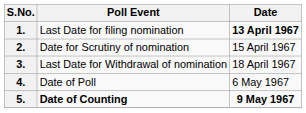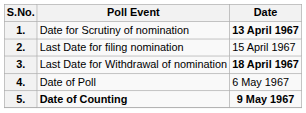(112, 30) Last Date for filing nomination -> (114, 30) Date for Scrutiny of nomination
(114, 47) Date for Scrutiny of nomination -> (112, 47) Last Date for filing nomination
(264, 64) normal -> (266, 64) bold
